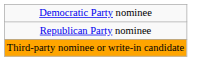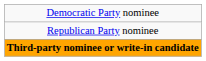(96, 48) normal -> (103, 48) bold
